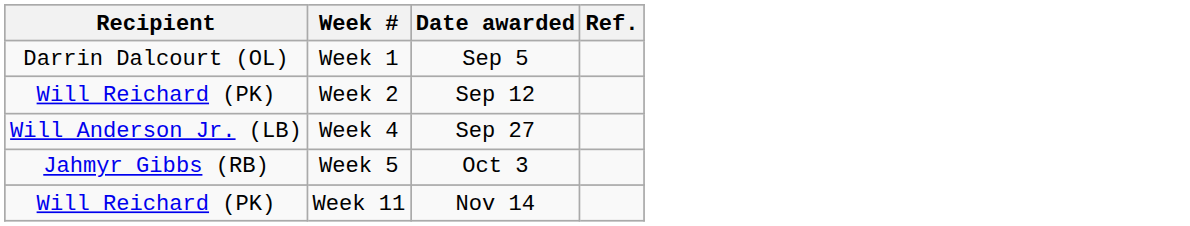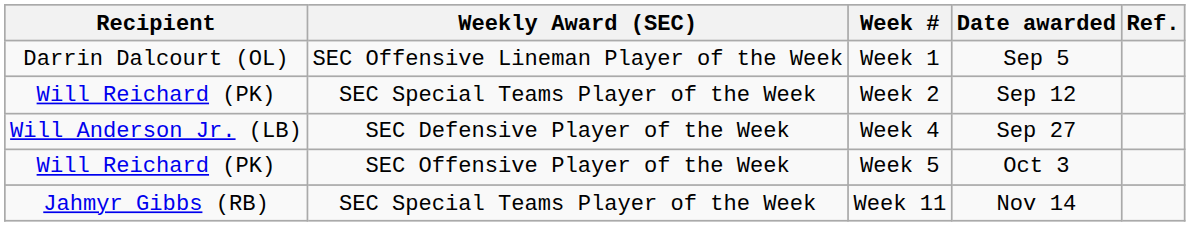+ column: (578, 23)
(156, 167) Jahmyr Gibbs (RB) -> (156, 167) Will Reichard (PK)
(156, 203) Will Reichard (PK) -> (156, 203) Jahmyr Gibbs (RB)
